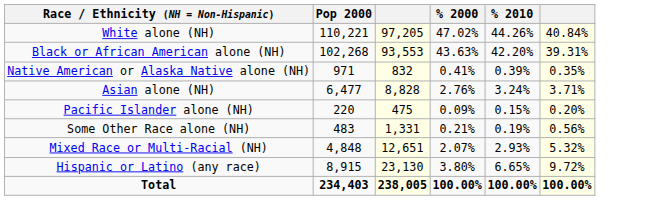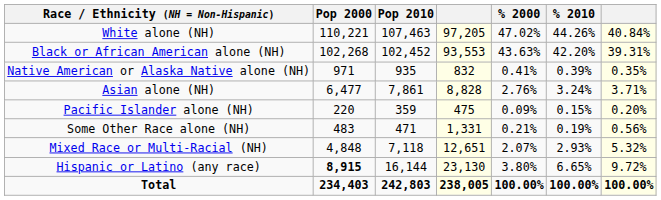+ column: (406, 14)
(344, 167) normal -> (344, 167) bold
